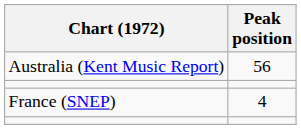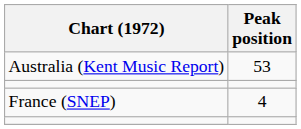(262, 66) 56 -> (262, 66) 53
